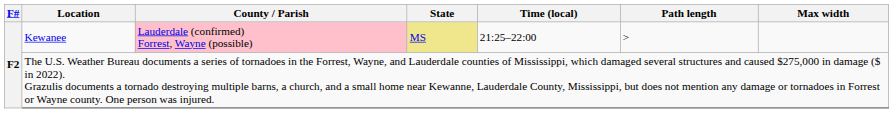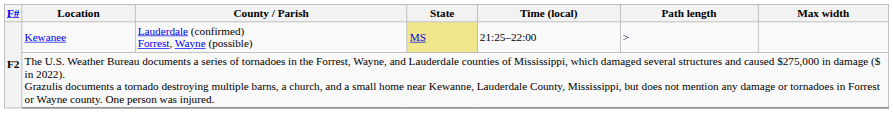(195, 37) pink background -> (195, 37) no background
